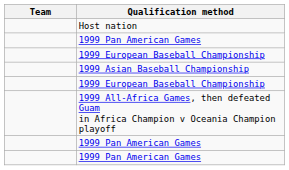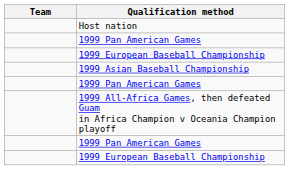(172, 84) 1999 European Baseball Championship -> (140, 84) 1999 Pan American Games
(140, 157) 1999 Pan American Games -> (172, 157) 1999 European Baseball Championship
